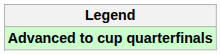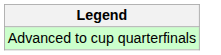(110, 38) bold -> (102, 38) normal
